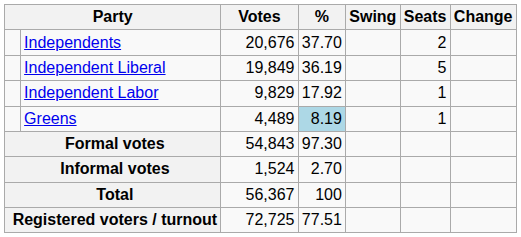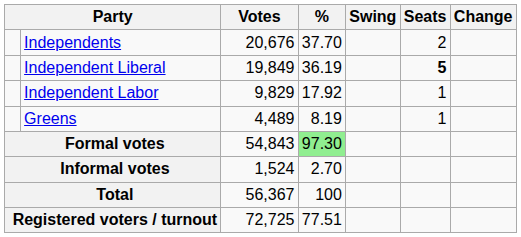(442, 67) normal -> (442, 67) bold
(326, 118) lightblue background -> (326, 118) no background
(322, 144) no background -> (322, 144) lightgreen background
